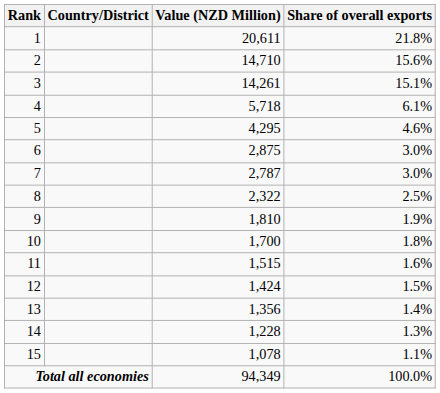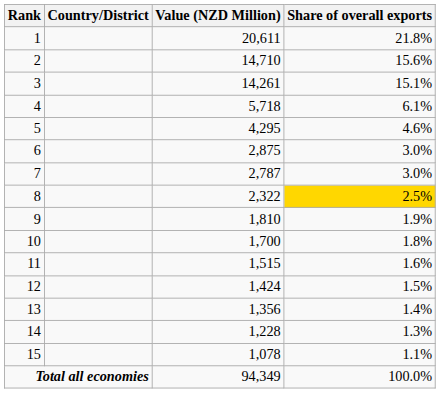(417, 196) no background -> (417, 196) gold background
